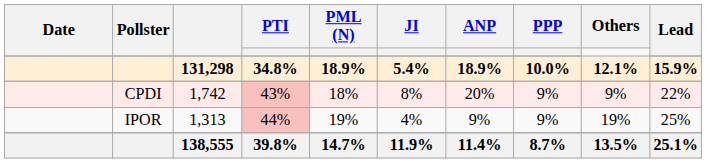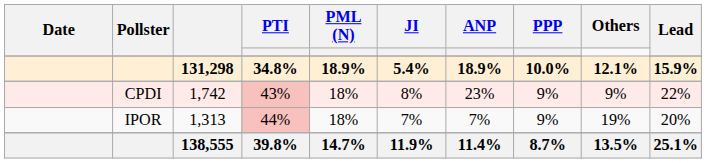(480, 94) 20% -> (480, 94) 23%
(343, 119) 19% -> (343, 119) 18%
(412, 119) 4% -> (412, 119) 7%
(480, 119) 9% -> (480, 119) 7%
(676, 119) 25% -> (676, 119) 20%
